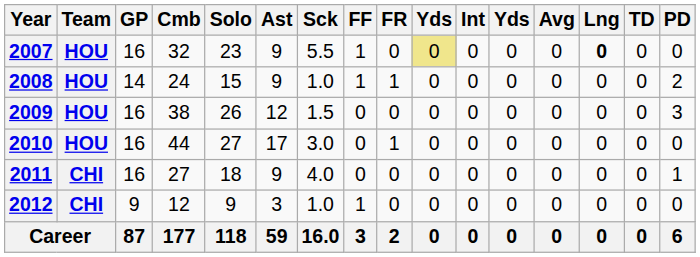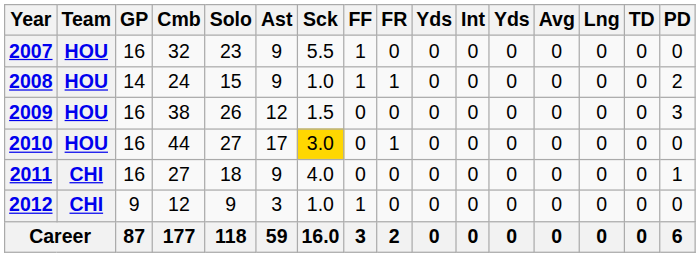(434, 50) khaki background -> (434, 50) no background
(602, 50) bold -> (602, 50) normal
(320, 143) no background -> (320, 143) gold background
